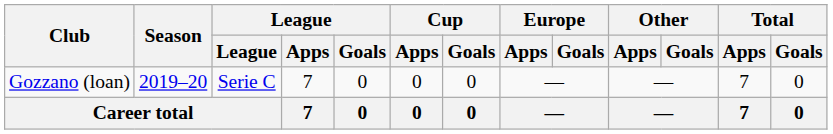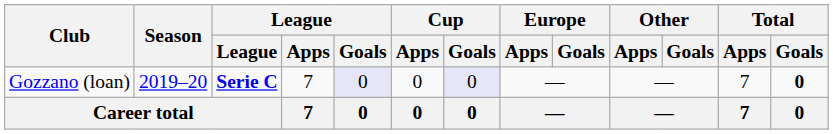(247, 81) normal -> (247, 81) bold
(362, 81) no background -> (363, 81) lavender background
(471, 81) no background -> (472, 81) lavender background
(799, 81) normal -> (799, 81) bold
